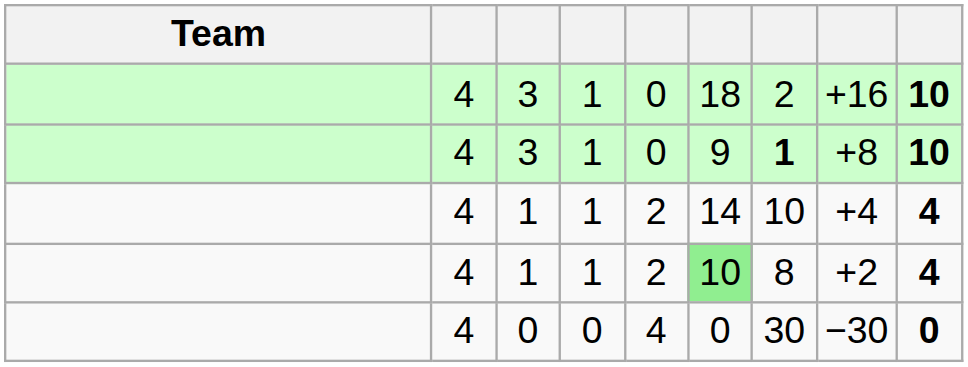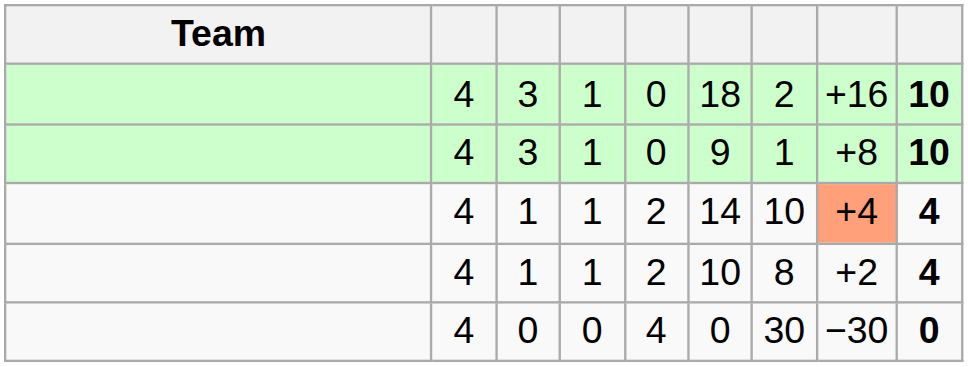(784, 152) bold -> (784, 152) normal
(857, 212) no background -> (857, 212) lightsalmon background
(720, 271) lightgreen background -> (720, 271) no background
